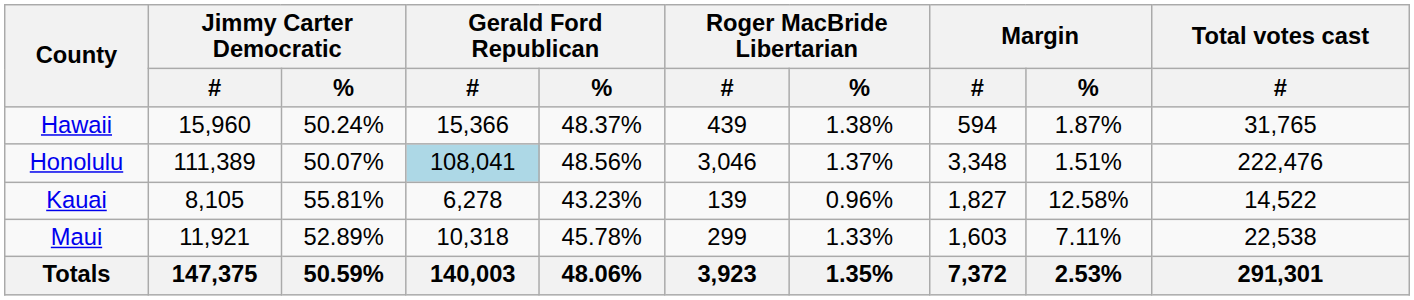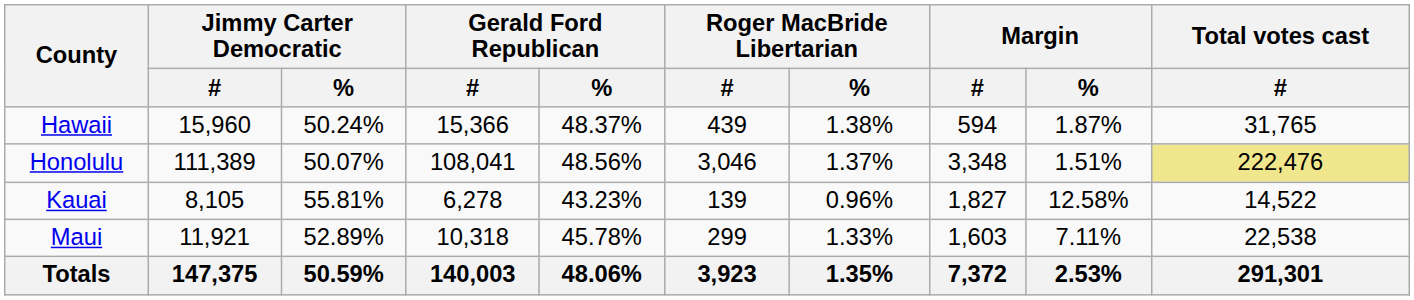(473, 162) lightblue background -> (473, 162) no background
(1280, 162) no background -> (1280, 162) khaki background
